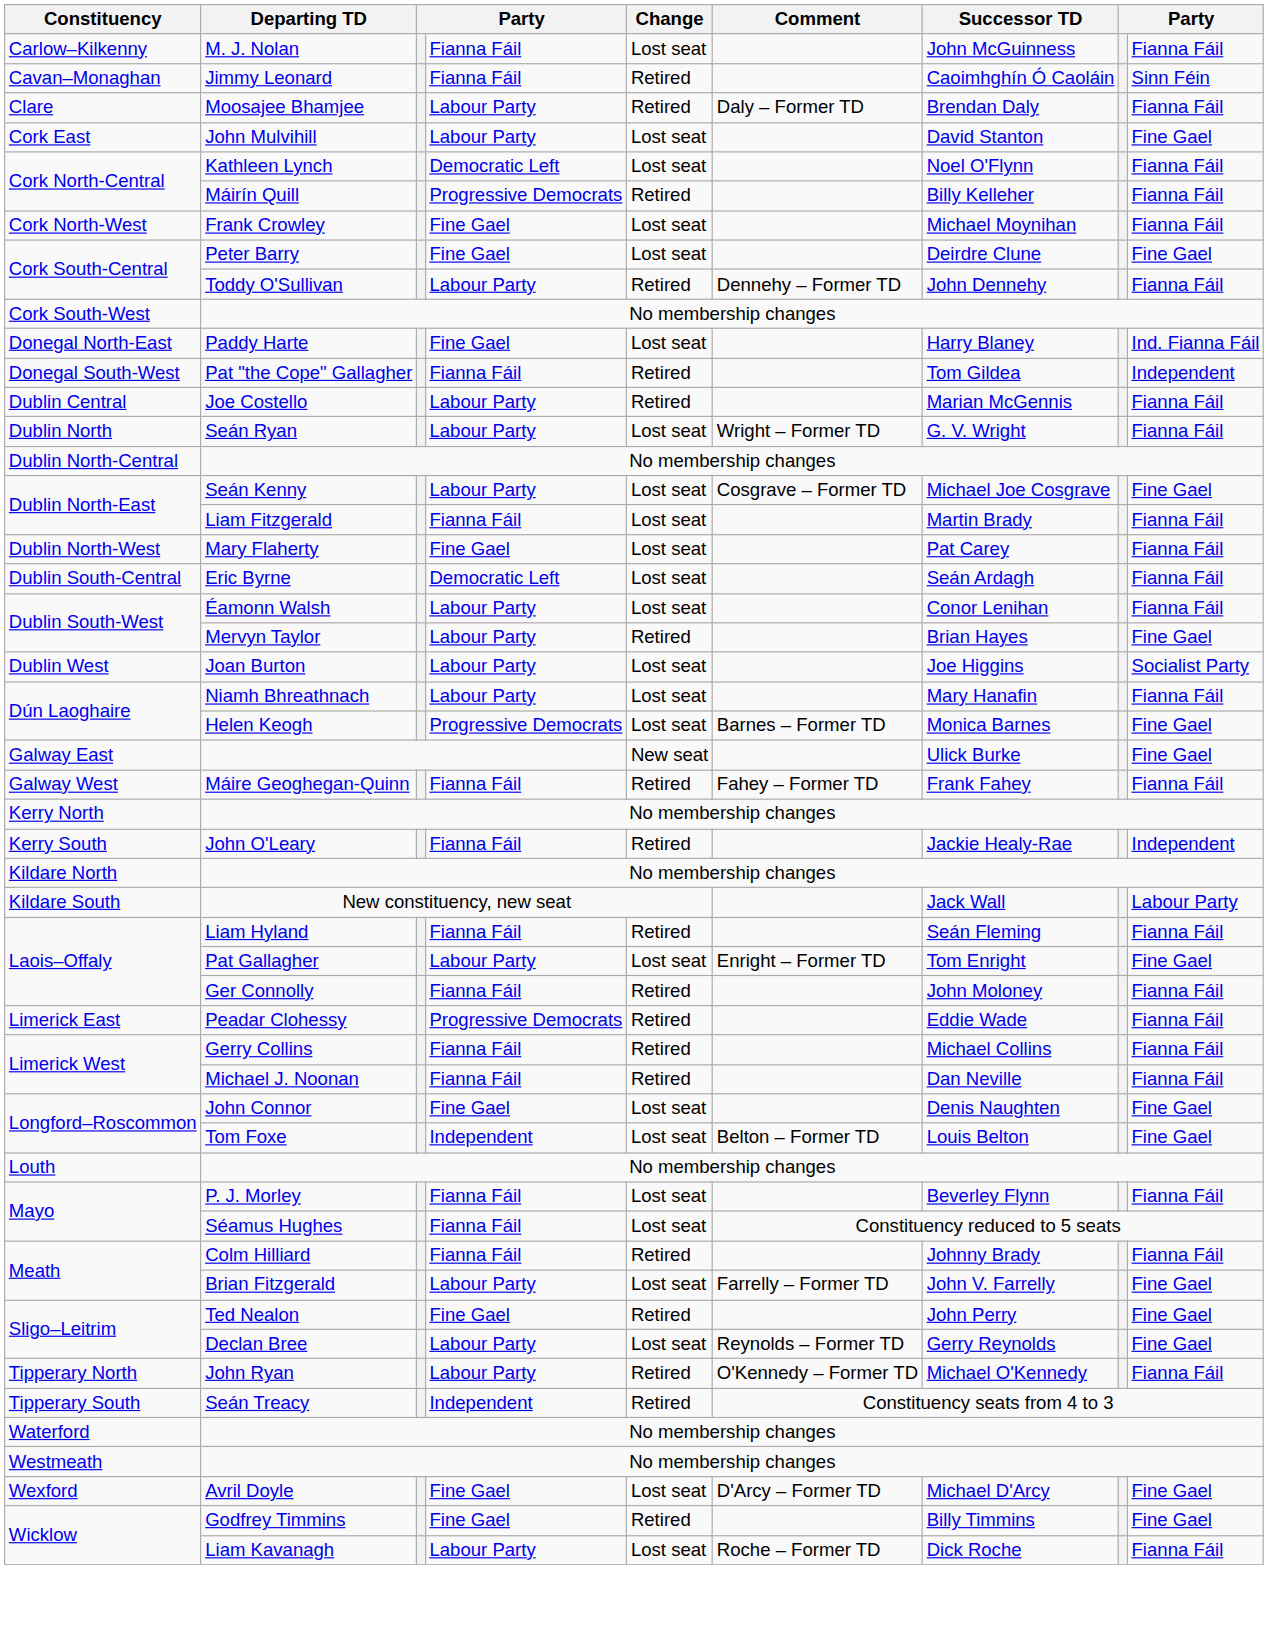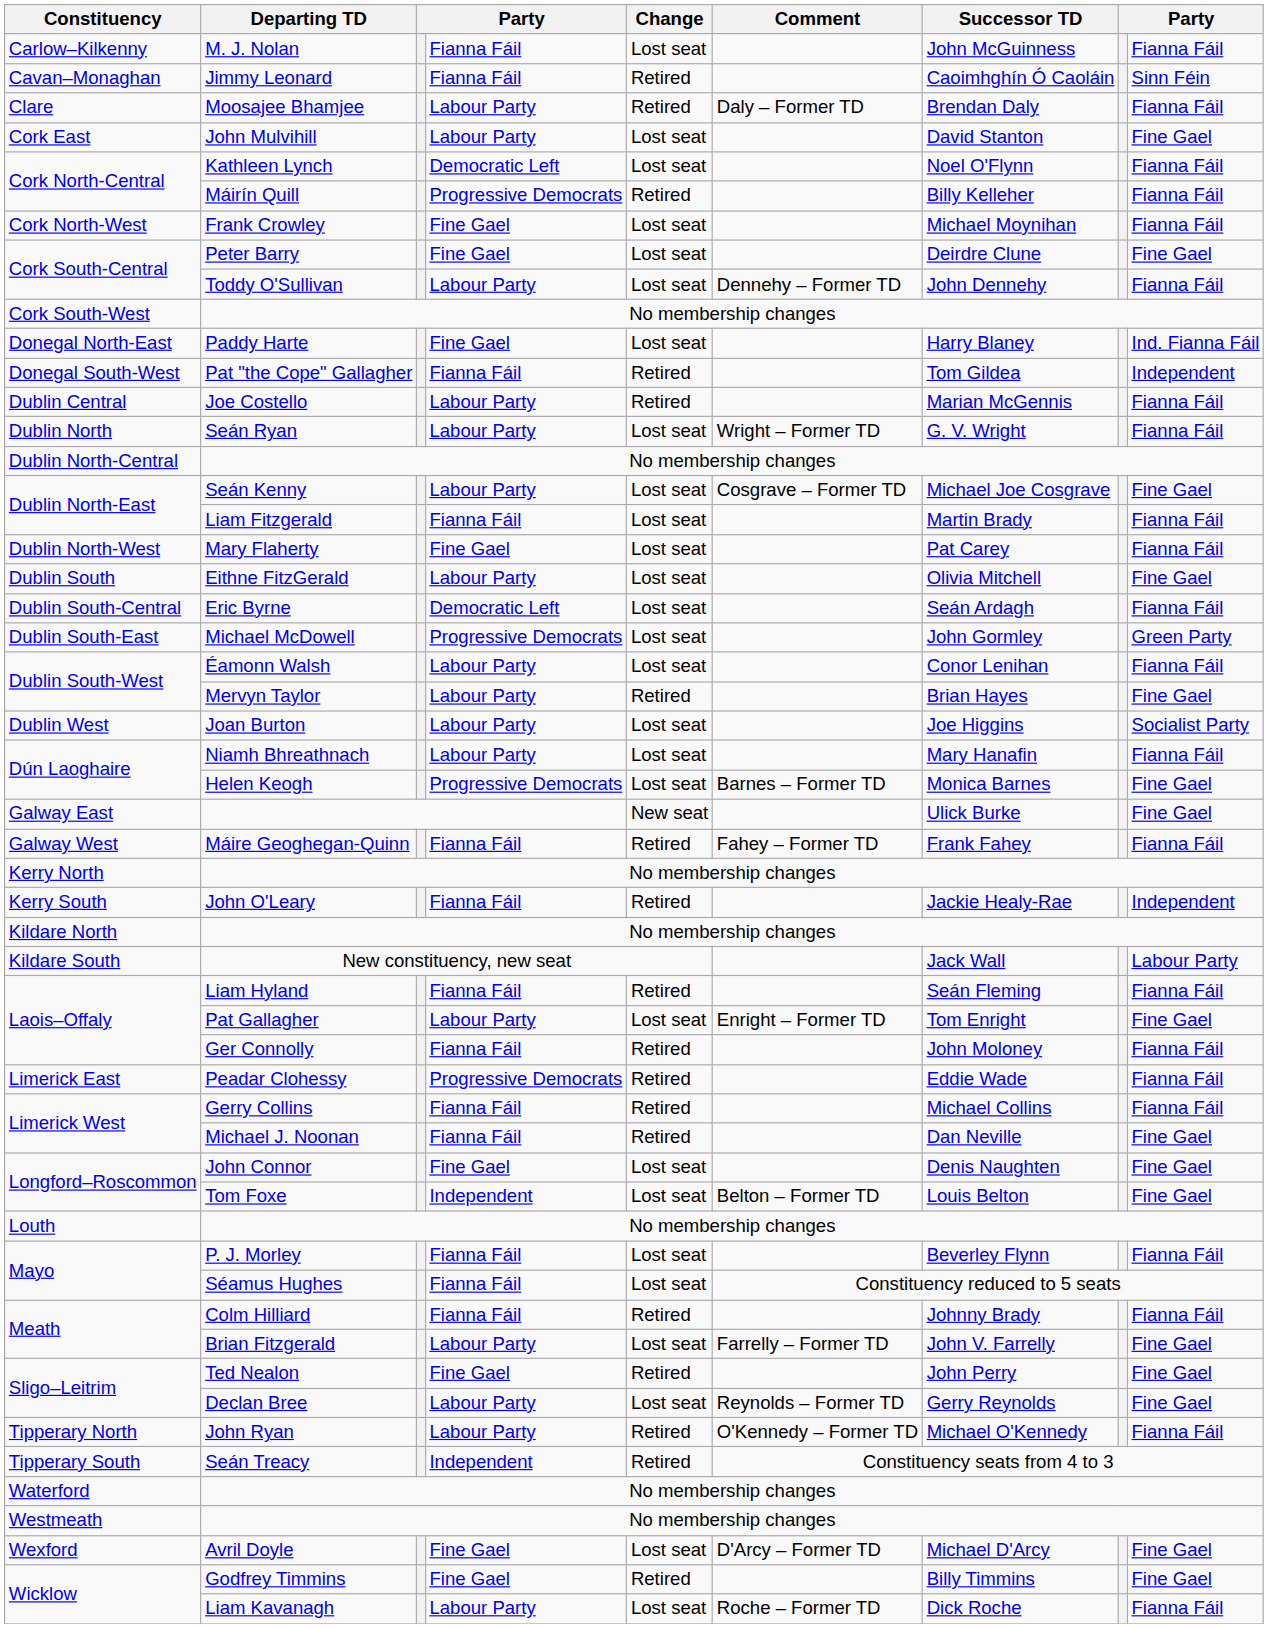(661, 284) Retired -> (669, 284) Lost seat
+ row: (62, 578)
+ row: (84, 637)
(1177, 1078) Fianna Fáil -> (1172, 1137) Fine Gael
